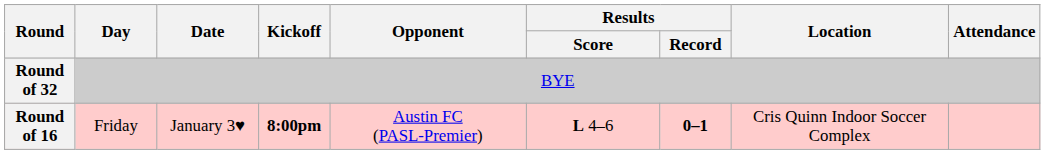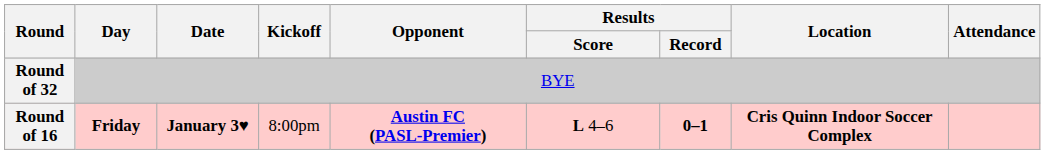(116, 126) normal -> (116, 126) bold
(208, 126) normal -> (208, 126) bold
(294, 126) bold -> (294, 126) normal
(428, 126) normal -> (428, 126) bold
(840, 126) normal -> (840, 126) bold
